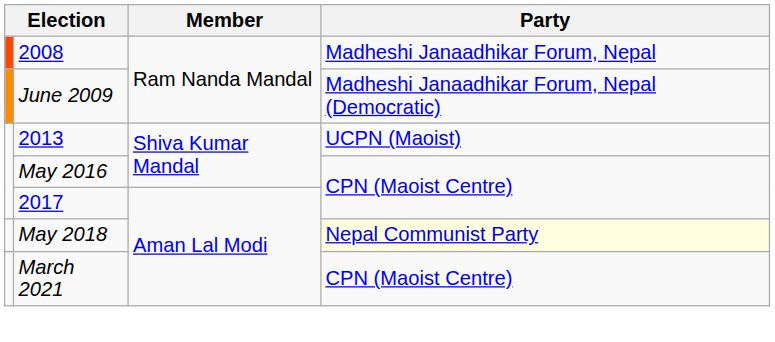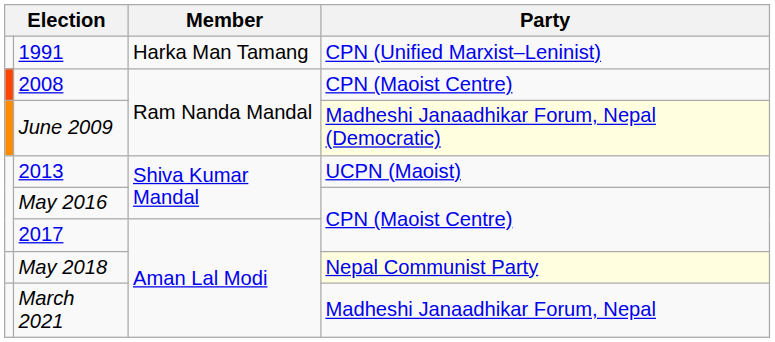+ row: (41, 52)
(491, 52) Madheshi Janaadhikar Forum, Nepal -> (419, 84) CPN (Maoist Centre)
(491, 95) no background -> (491, 127) lightyellow background
(419, 278) CPN (Maoist Centre) -> (491, 310) Madheshi Janaadhikar Forum, Nepal
